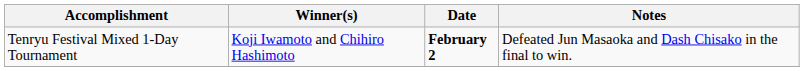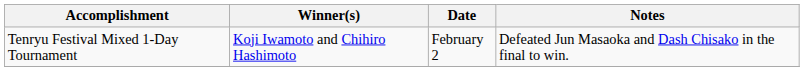(457, 46) bold -> (457, 46) normal
